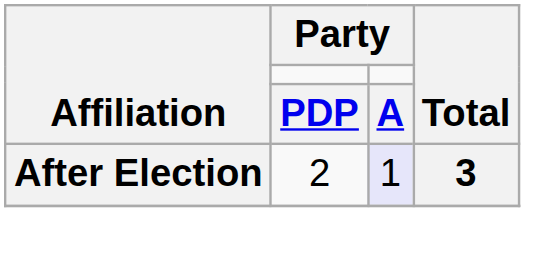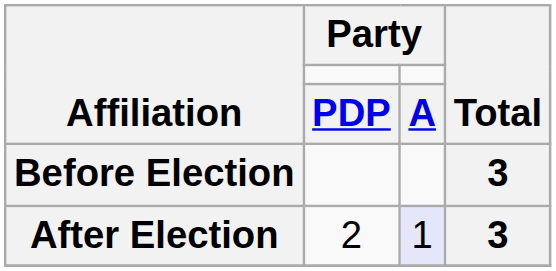+ row: (154, 173)
